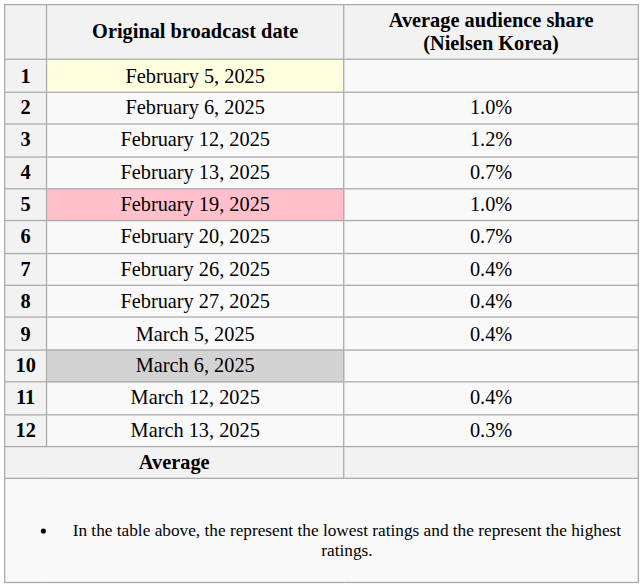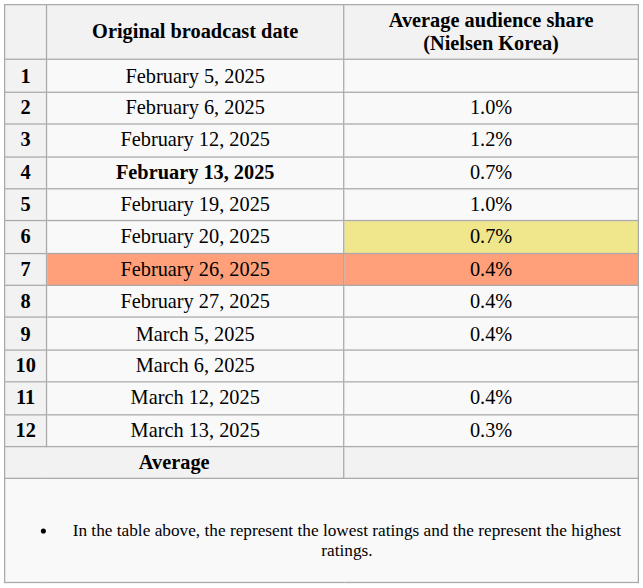(195, 75) lightyellow background -> (195, 75) no background
(195, 172) normal -> (195, 172) bold
(195, 204) pink background -> (195, 204) no background
(491, 236) no background -> (491, 236) khaki background
(195, 269) no background -> (195, 269) lightsalmon background
(491, 269) no background -> (491, 269) lightsalmon background
(195, 365) lightgrey background -> (195, 365) no background
